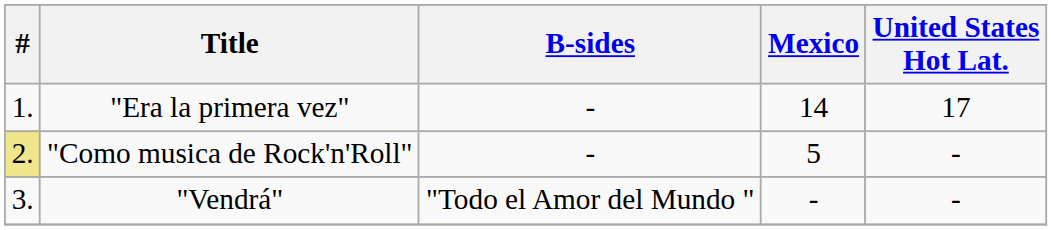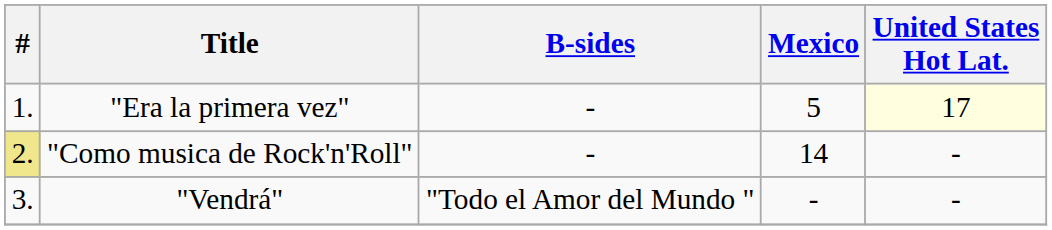(814, 107) 14 -> (814, 107) 5
(956, 107) no background -> (956, 107) lightyellow background
(814, 153) 5 -> (814, 153) 14
